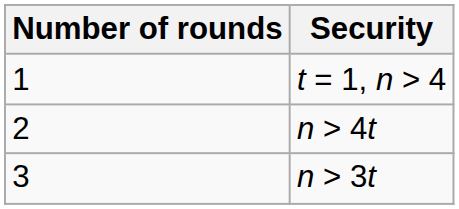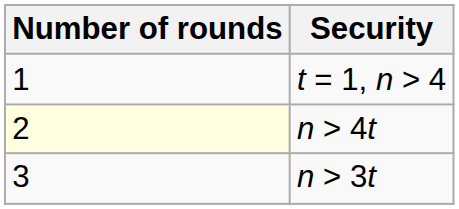(21, 128) no background -> (21, 128) lightyellow background
